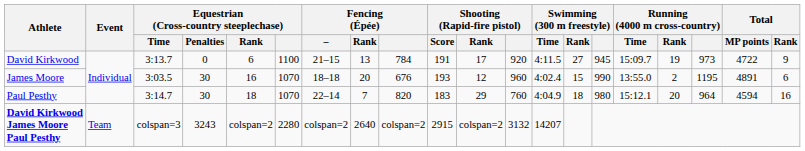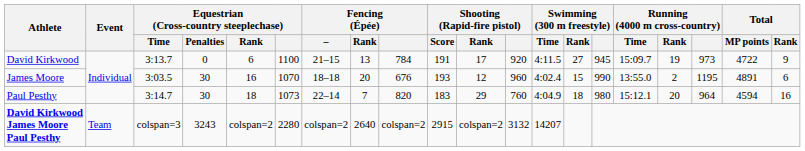(289, 95) 1070 -> (289, 95) 1073
